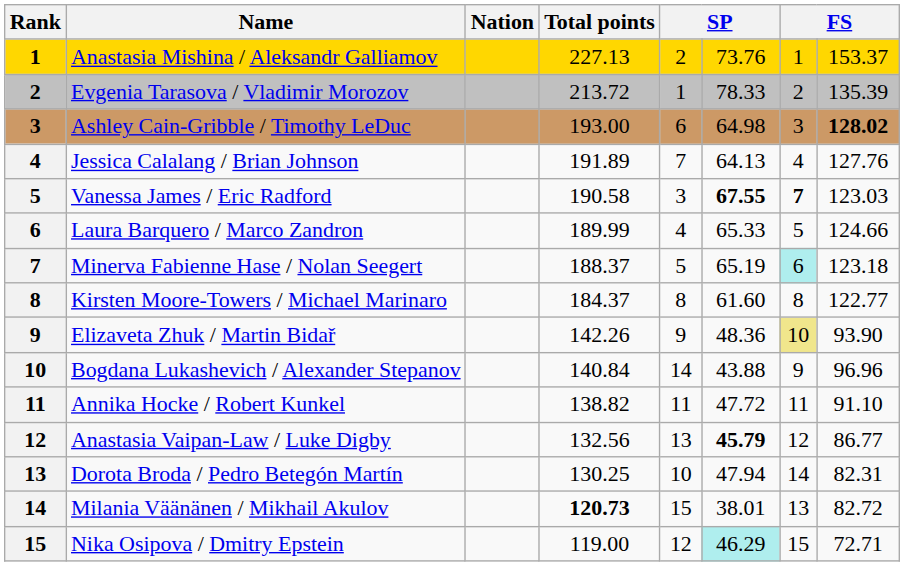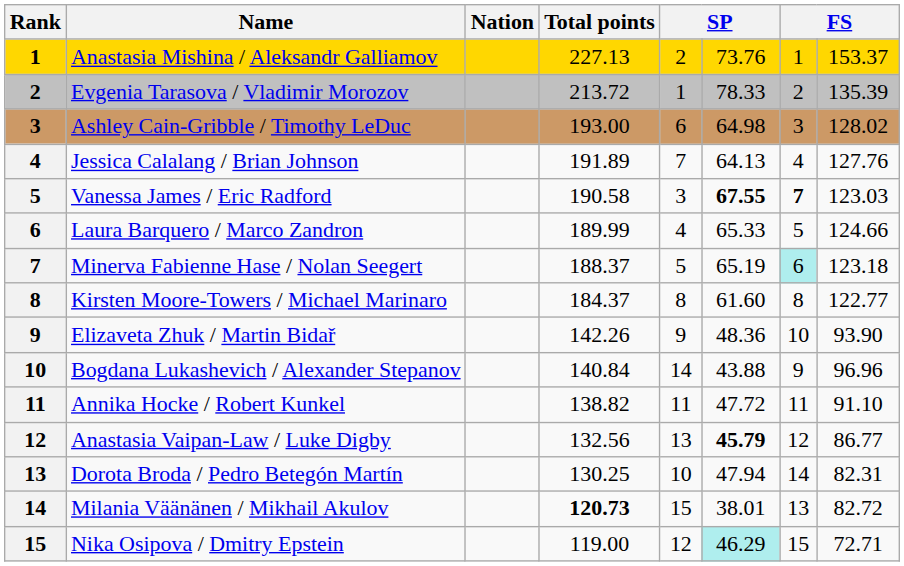(858, 126) bold -> (858, 126) normal
(798, 334) khaki background -> (798, 334) no background
